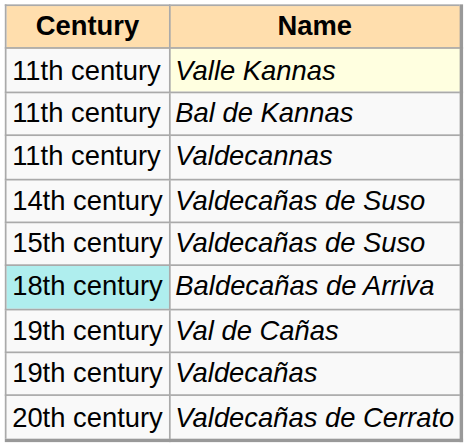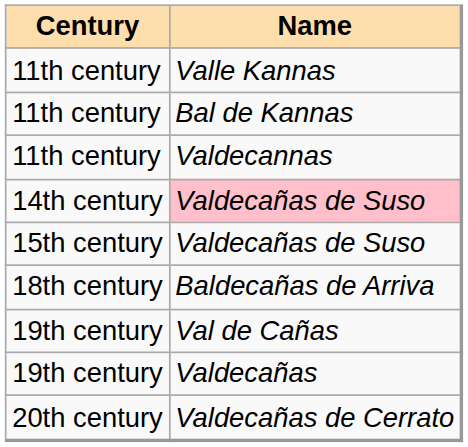(255, 69) lightyellow background -> (255, 69) no background
(300, 200) no background -> (300, 200) pink background
(87, 286) paleturquoise background -> (87, 286) no background
